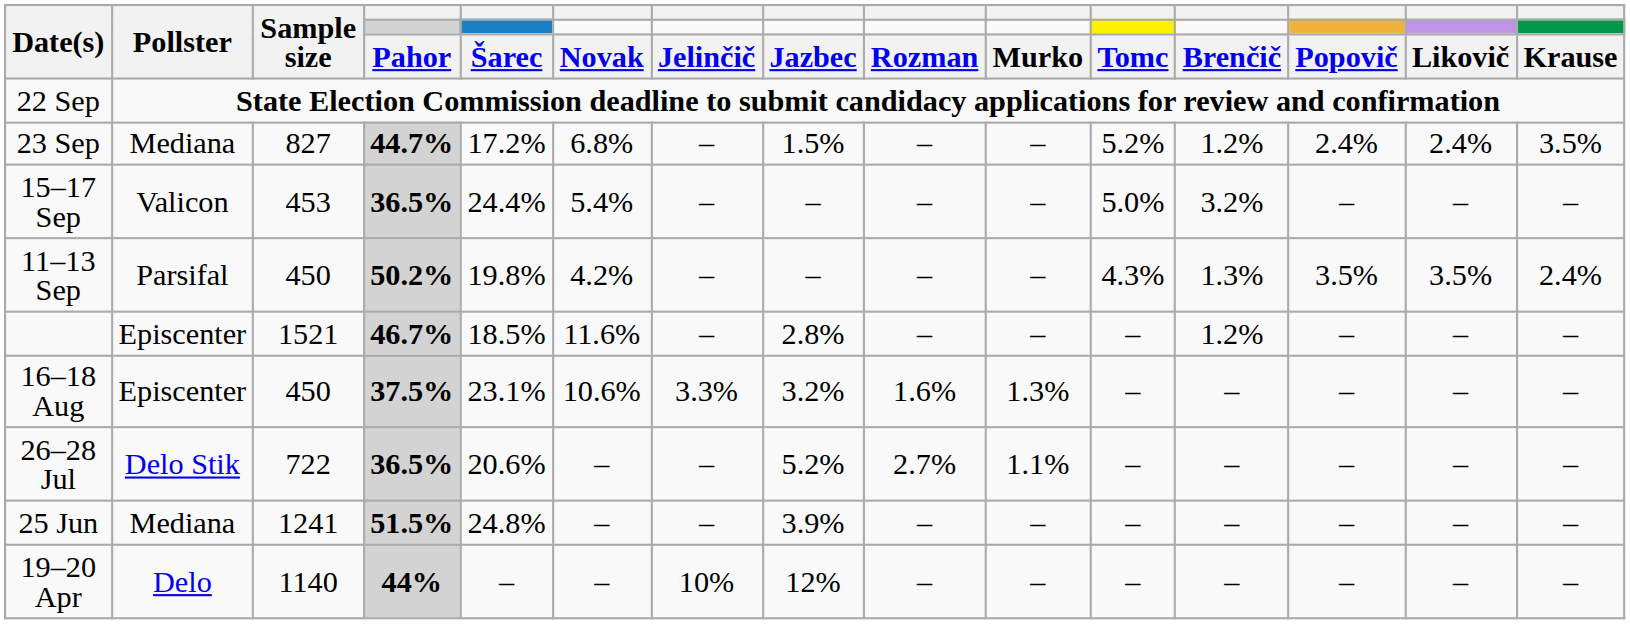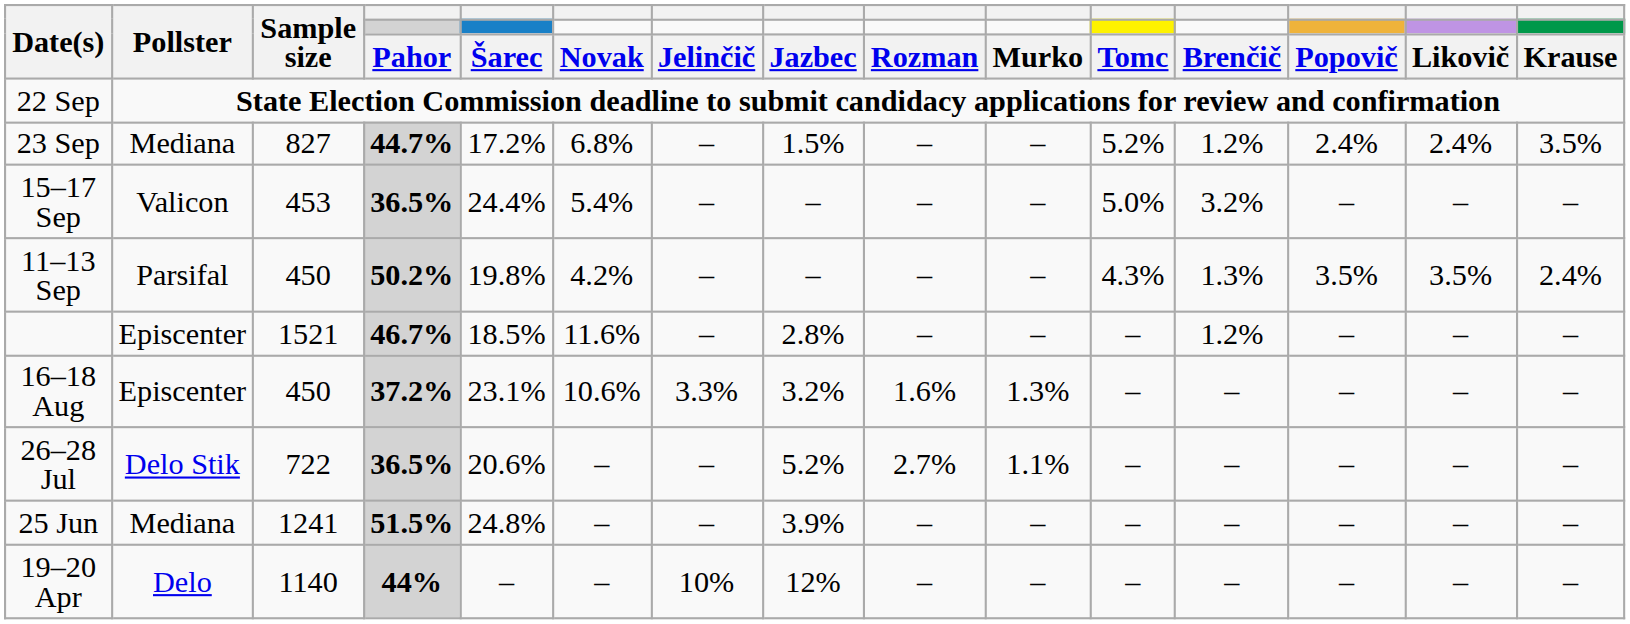(412, 392) 37.5% -> (412, 392) 37.2%
